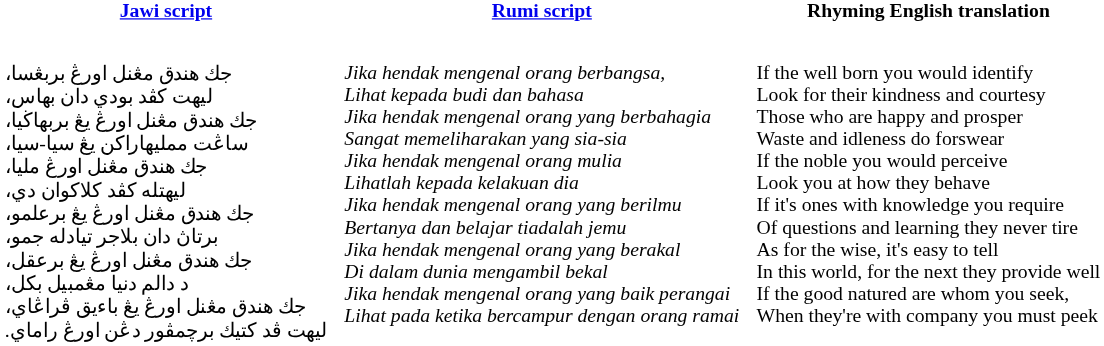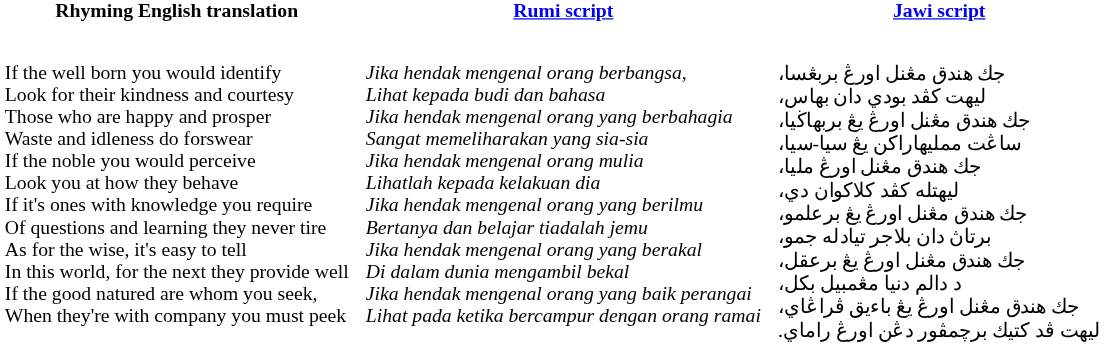columns swapped: (166, 10) <-> (928, 10)
